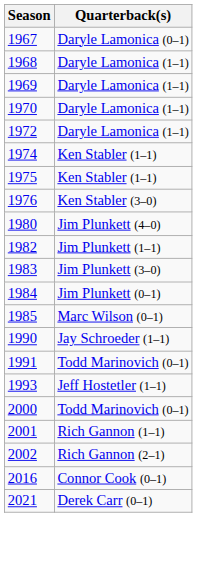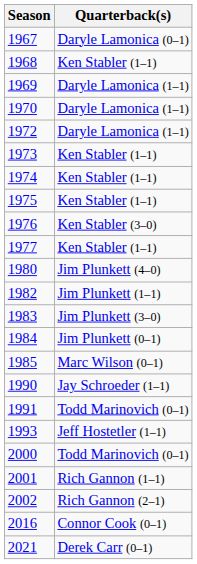(123, 62) Daryle Lamonica (1–1) -> (107, 62) Ken Stabler (1–1)
+ row: (22, 154)
+ row: (22, 246)
